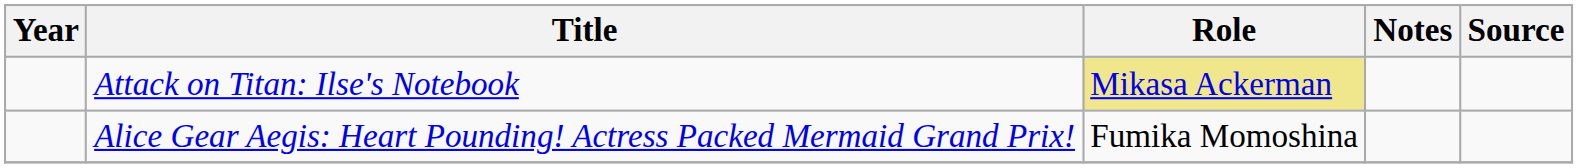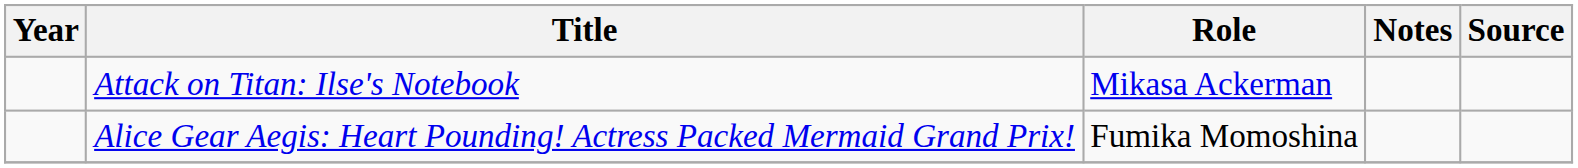(1211, 83) khaki background -> (1211, 83) no background
